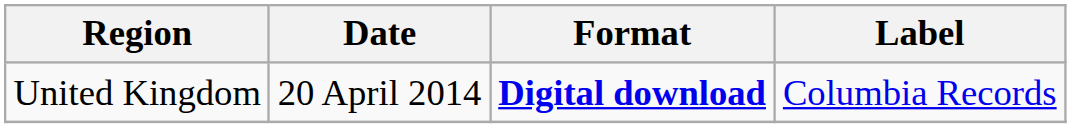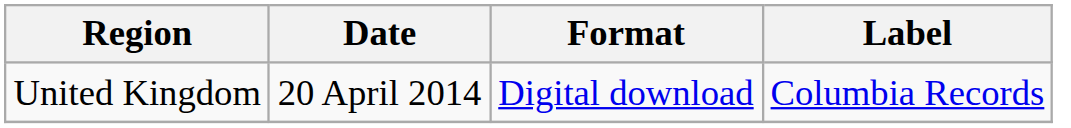(632, 91) bold -> (626, 91) normal
